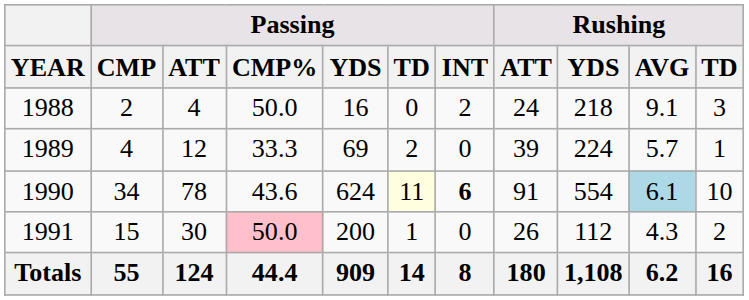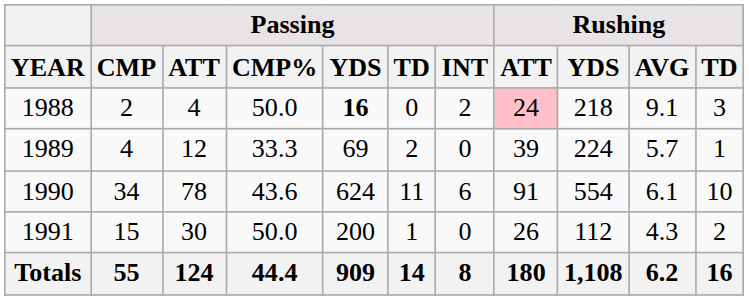(355, 107) normal -> (355, 107) bold
(526, 107) no background -> (526, 107) pink background
(412, 190) lightyellow background -> (412, 190) no background
(465, 190) bold -> (465, 190) normal
(662, 190) lightblue background -> (662, 190) no background
(275, 231) pink background -> (275, 231) no background
